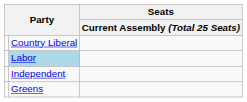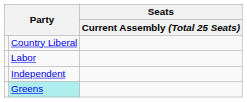(24, 58) lightblue background -> (24, 58) no background
(27, 89) no background -> (27, 89) paleturquoise background
